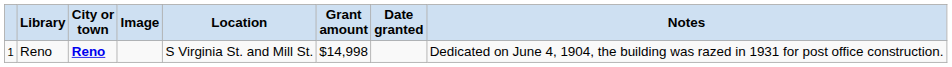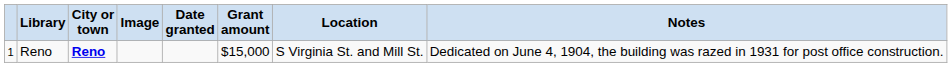columns swapped: (399, 22) <-> (239, 22)
(344, 51) $14,998 -> (245, 51) $15,000
